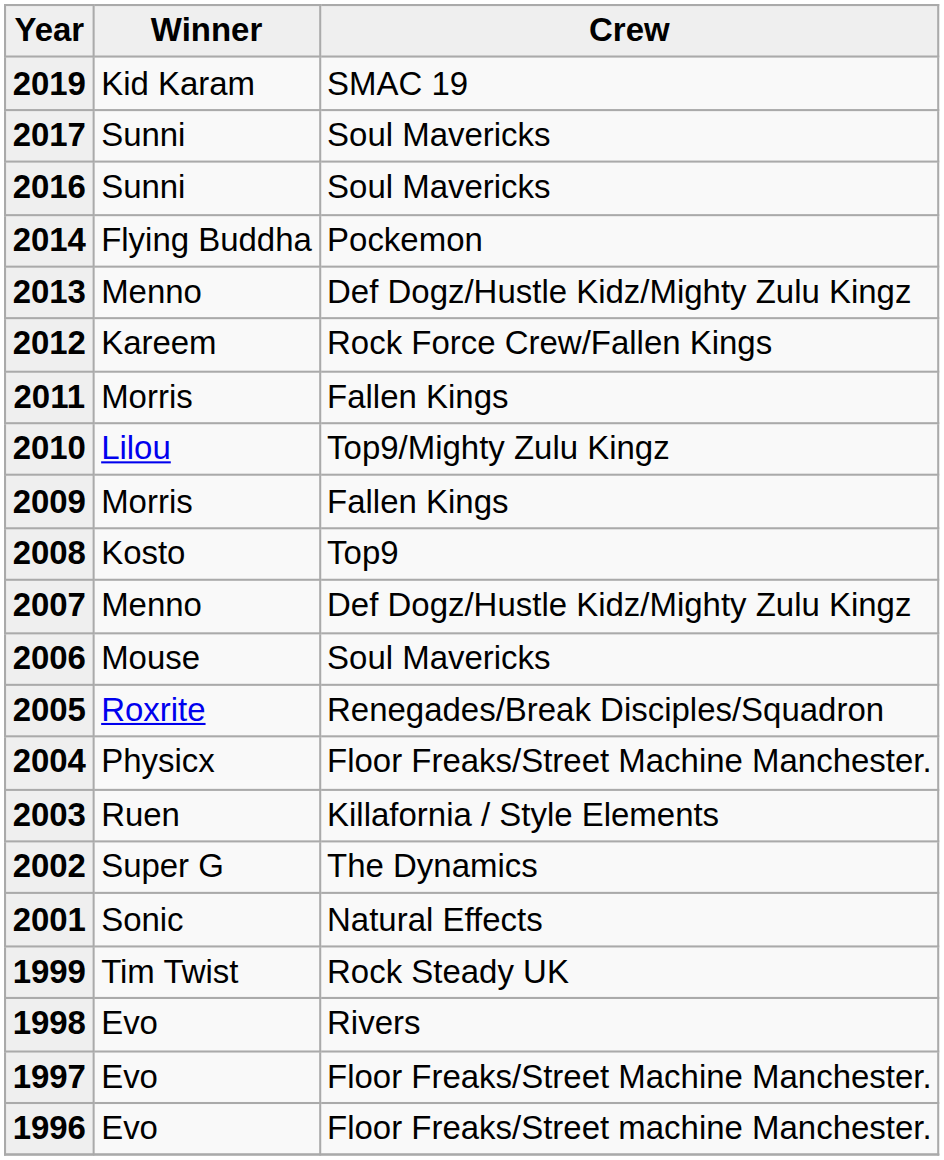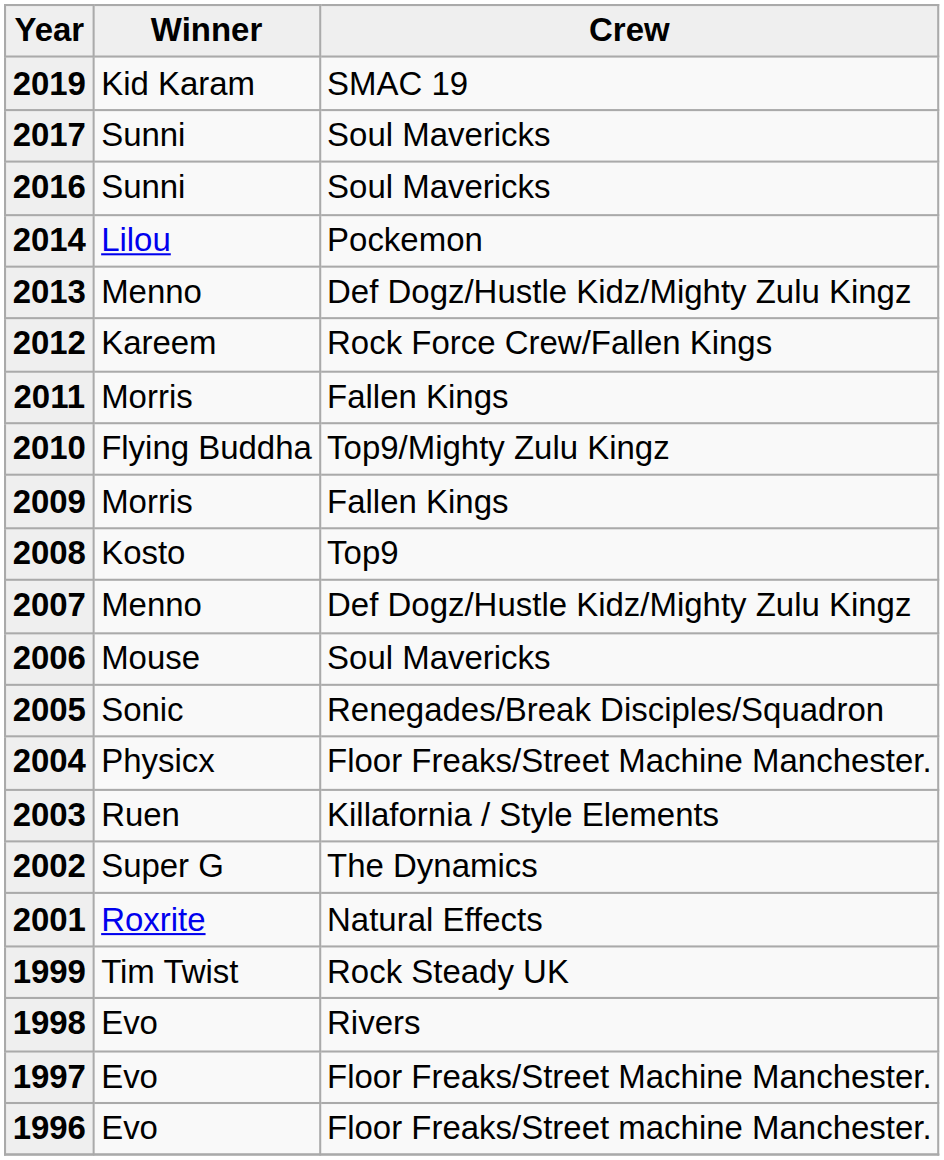(207, 239) Flying Buddha -> (136, 239) Lilou
(136, 448) Lilou -> (207, 448) Flying Buddha
(153, 710) Roxrite -> (142, 710) Sonic
(142, 919) Sonic -> (153, 919) Roxrite
